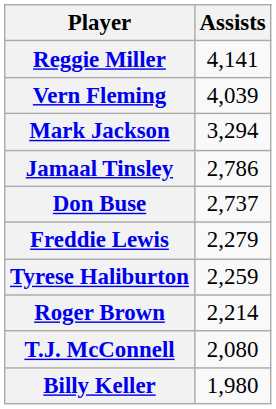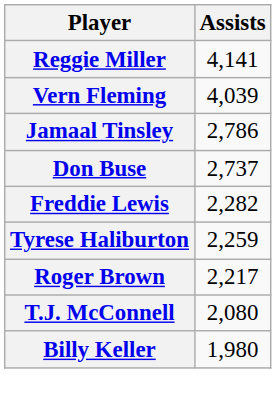- row: (99, 131)
(233, 240) 2,279 -> (233, 204) 2,282
(233, 312) 2,214 -> (233, 276) 2,217
